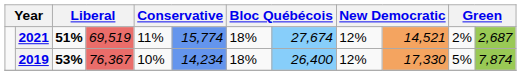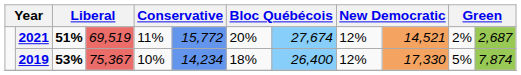(202, 38) 15,774 -> (202, 38) 15,772
(243, 38) 18% -> (243, 38) 20%
(110, 59) 76,367 -> (110, 59) 75,367
